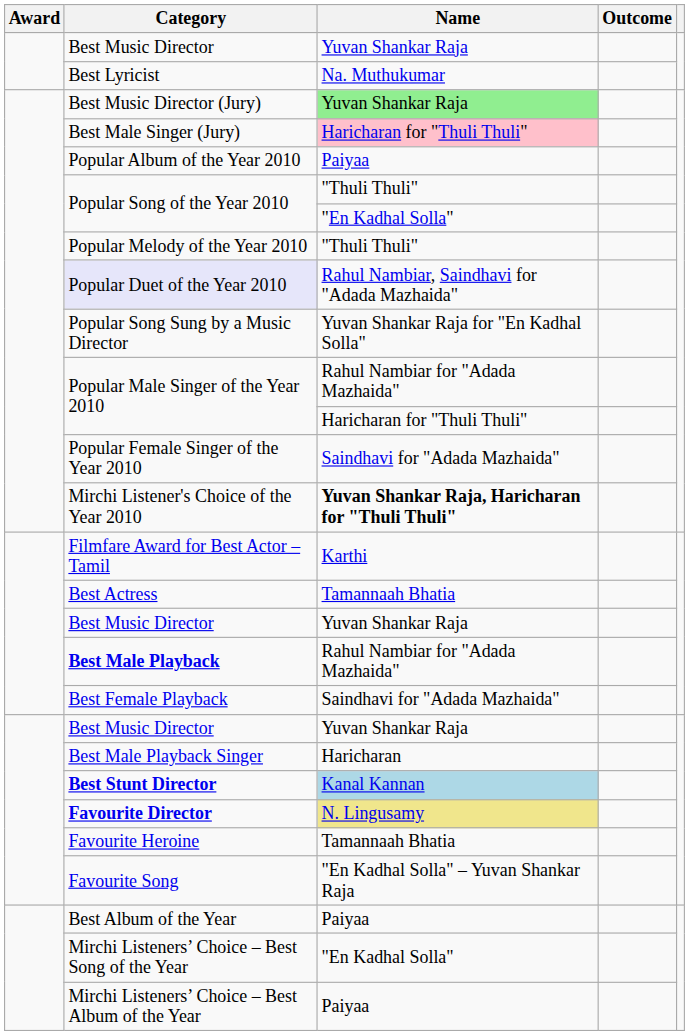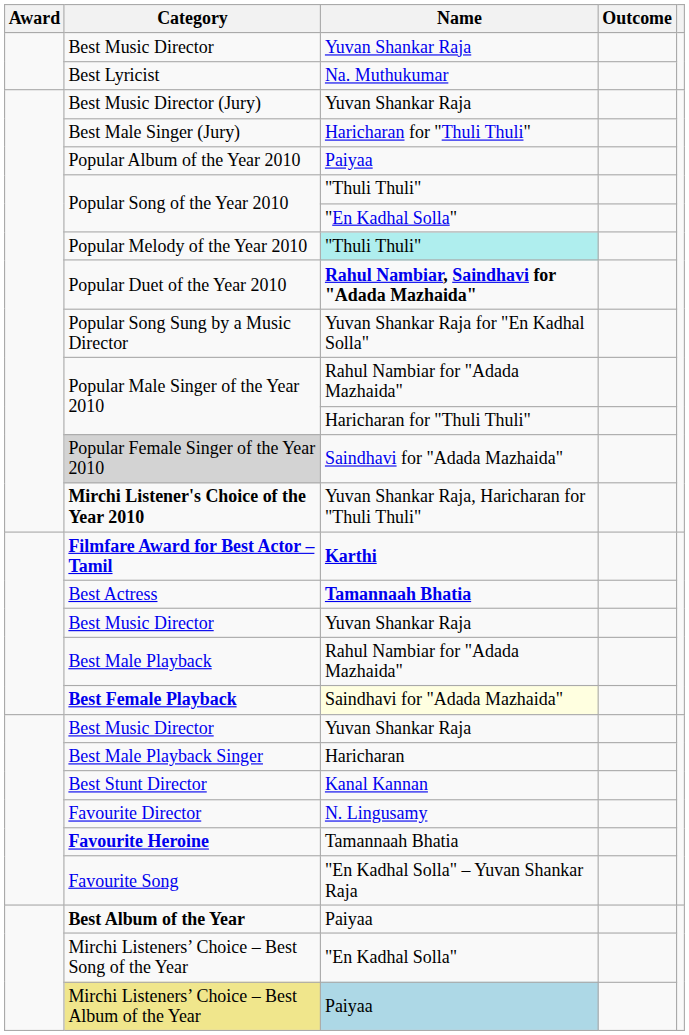(395, 103) lightgreen background -> (398, 103) no background
(424, 132) pink background -> (428, 132) no background
(370, 246) no background -> (373, 246) paleturquoise background
(177, 284) lavender background -> (177, 284) no background
(429, 284) normal -> (440, 284) bold
(173, 458) no background -> (192, 458) lightgrey background
(180, 507) normal -> (187, 507) bold
(451, 507) bold -> (455, 507) normal
(184, 555) normal -> (191, 555) bold
(344, 555) normal -> (351, 555) bold
(388, 594) normal -> (398, 594) bold
(144, 661) bold -> (140, 661) normal
(148, 699) normal -> (152, 699) bold
(441, 699) no background -> (444, 699) lightyellow background
(142, 785) bold -> (138, 785) normal
(373, 785) lightblue background -> (376, 785) no background
(140, 813) bold -> (135, 813) normal
(373, 813) khaki background -> (376, 813) no background
(134, 841) normal -> (139, 841) bold
(152, 918) normal -> (157, 918) bold
(183, 1005) no background -> (183, 1005) khaki background
(345, 1005) no background -> (349, 1005) lightblue background
